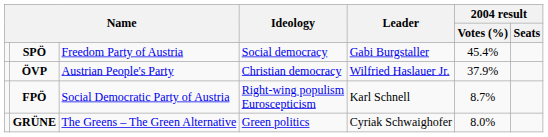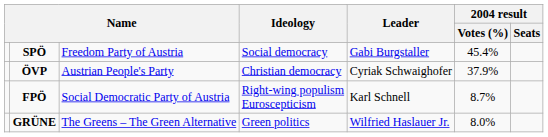(400, 71) Wilfried Haslauer Jr. -> (401, 71) Cyriak Schwaighofer
(401, 122) Cyriak Schwaighofer -> (400, 122) Wilfried Haslauer Jr.
